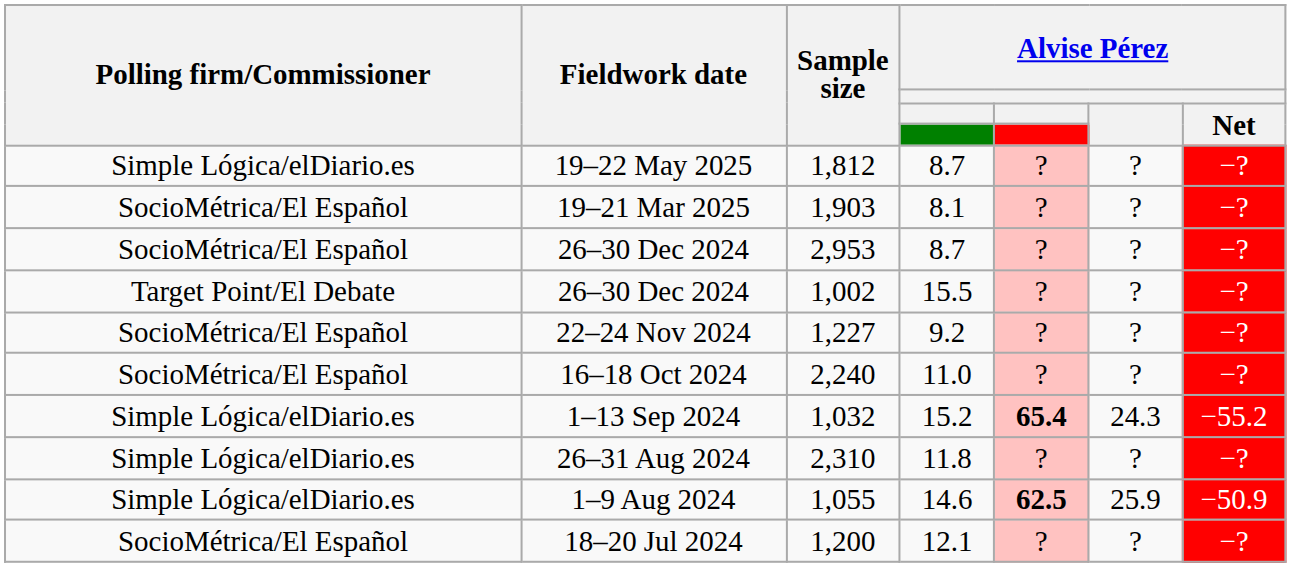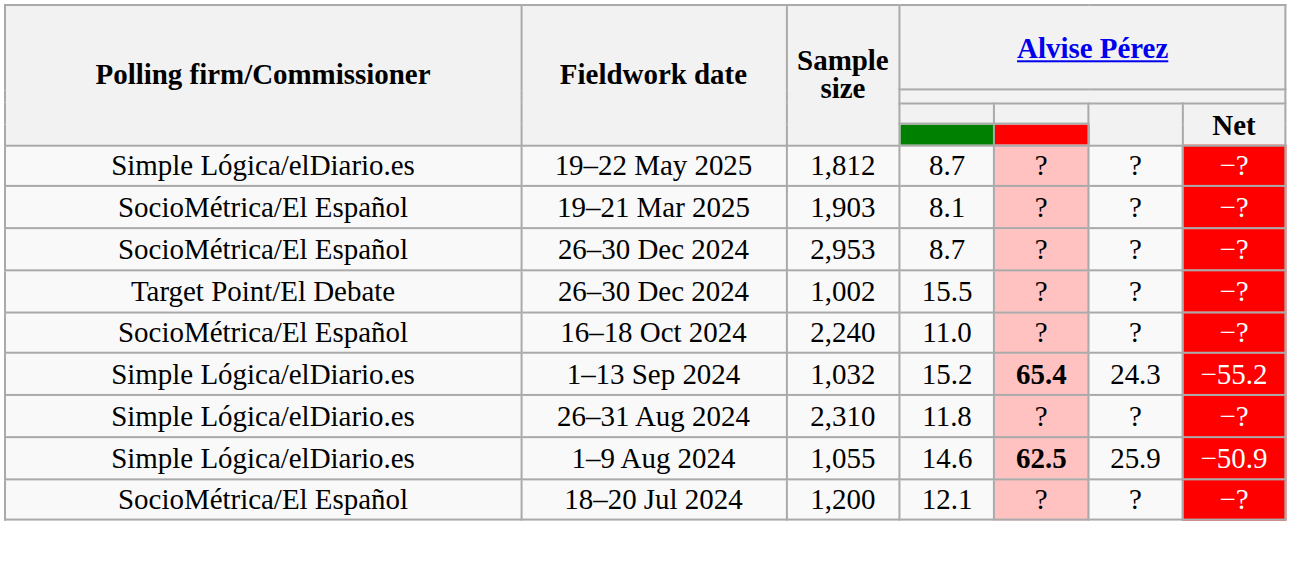- row: (653, 333)
